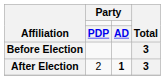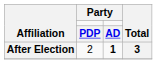- row: (45, 50)
